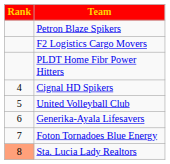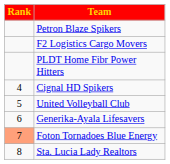(19, 135) no background -> (19, 135) lightsalmon background
(19, 151) lightsalmon background -> (19, 151) no background
